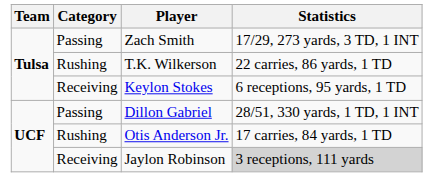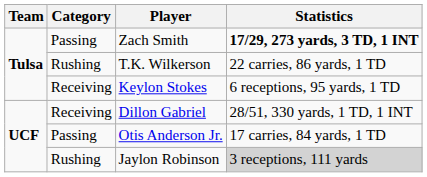(327, 40) normal -> (324, 40) bold
(80, 111) Passing -> (81, 111) Receiving
(82, 135) Rushing -> (74, 135) Passing
(87, 159) Receiving -> (76, 159) Rushing
